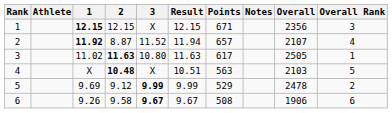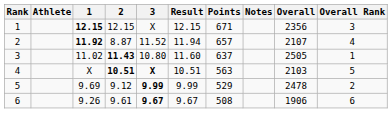(121, 56) 11.63 -> (121, 56) 11.43
(187, 56) 11.63 -> (187, 56) 11.60
(224, 56) 617 -> (224, 56) 637
(121, 71) 10.48 -> (121, 71) 10.51
(153, 71) normal -> (153, 71) bold
(121, 101) 9.58 -> (121, 101) 9.61
